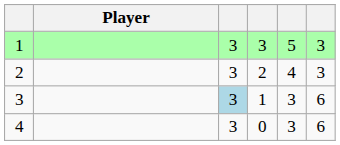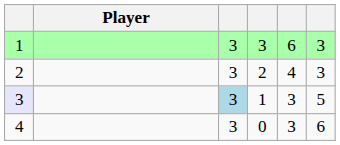(291, 45) 5 -> (291, 45) 6
(19, 99) no background -> (19, 99) lavender background
(321, 99) 6 -> (321, 99) 5
